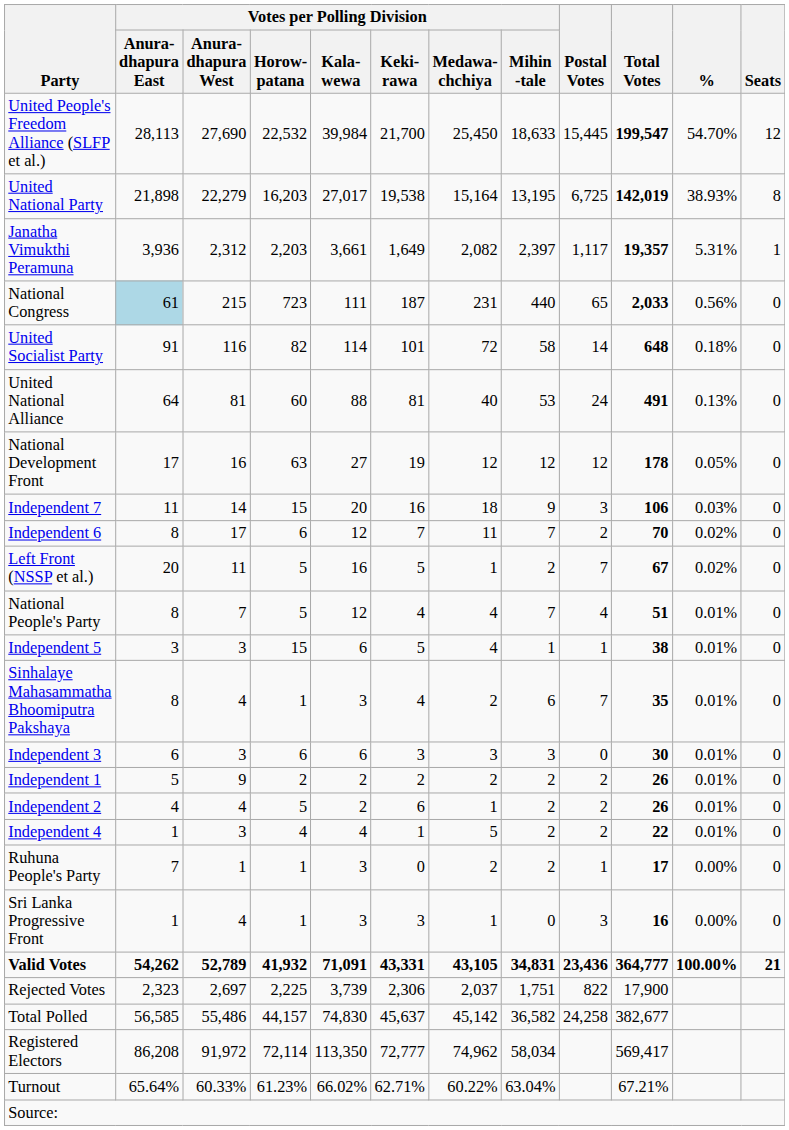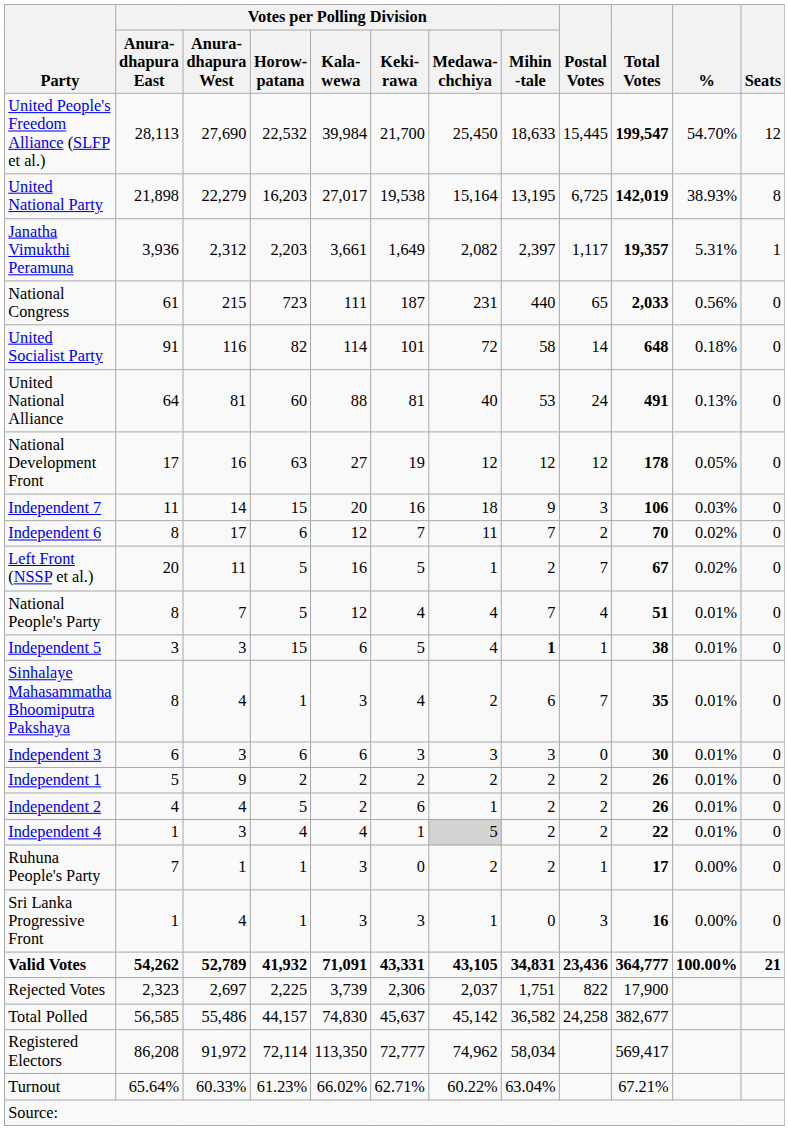(171, 302) lightblue background -> (171, 302) no background
(551, 647) normal -> (551, 647) bold
(494, 832) no background -> (494, 832) lightgrey background
